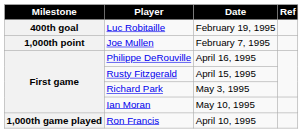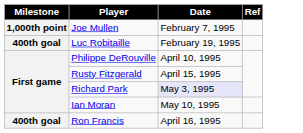rows swapped: (130, 43) <-> (136, 27)
(226, 58) April 16, 1995 -> (191, 58) April 10, 1995
(223, 89) no background -> (187, 89) lavender background
(54, 120) 1,000th game played -> (37, 120) 400th goal
(226, 120) April 10, 1995 -> (191, 120) April 16, 1995
